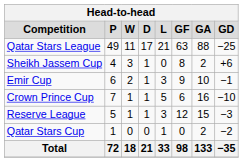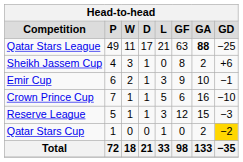(203, 47) normal -> (203, 47) bold
(226, 132) no background -> (226, 132) gold background
